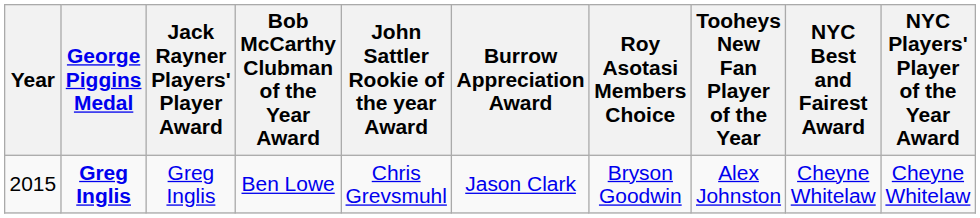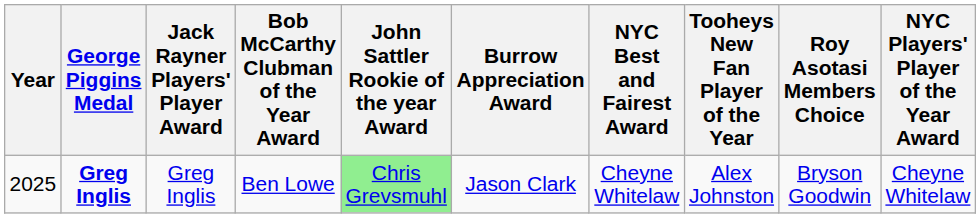columns swapped: (640, 80) <-> (833, 80)
(33, 184) 2015 -> (33, 184) 2025
(396, 184) no background -> (396, 184) lightgreen background
